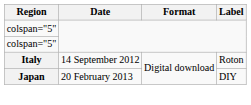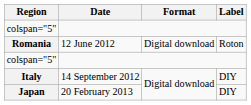+ row: (32, 44)
(231, 60) Roton -> (228, 76) DIY
